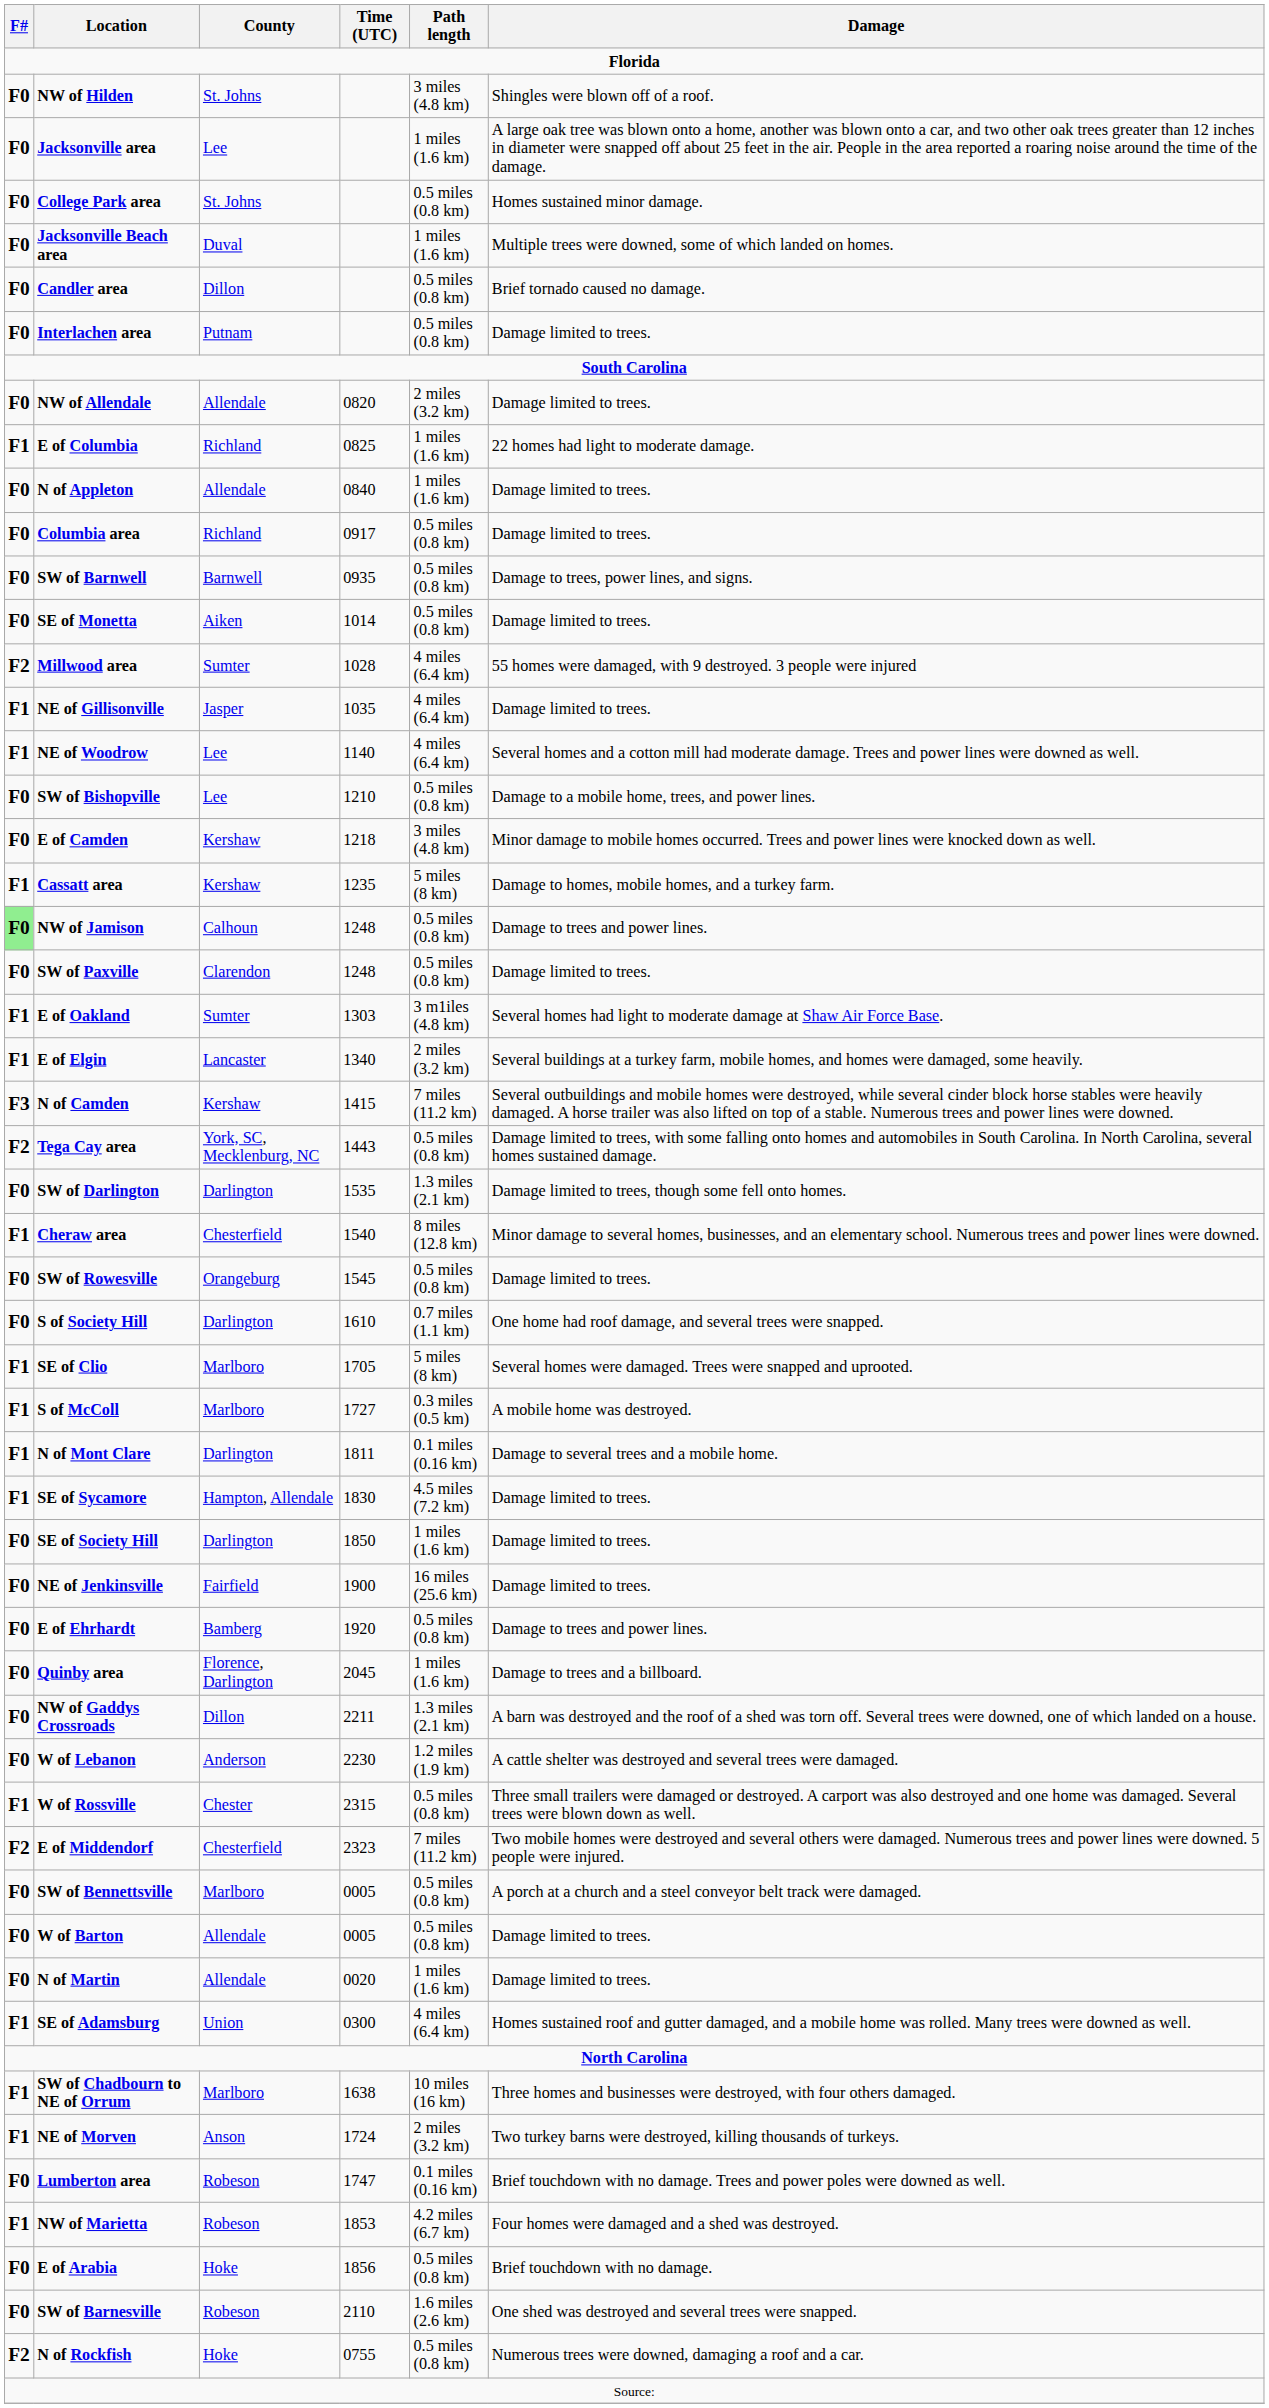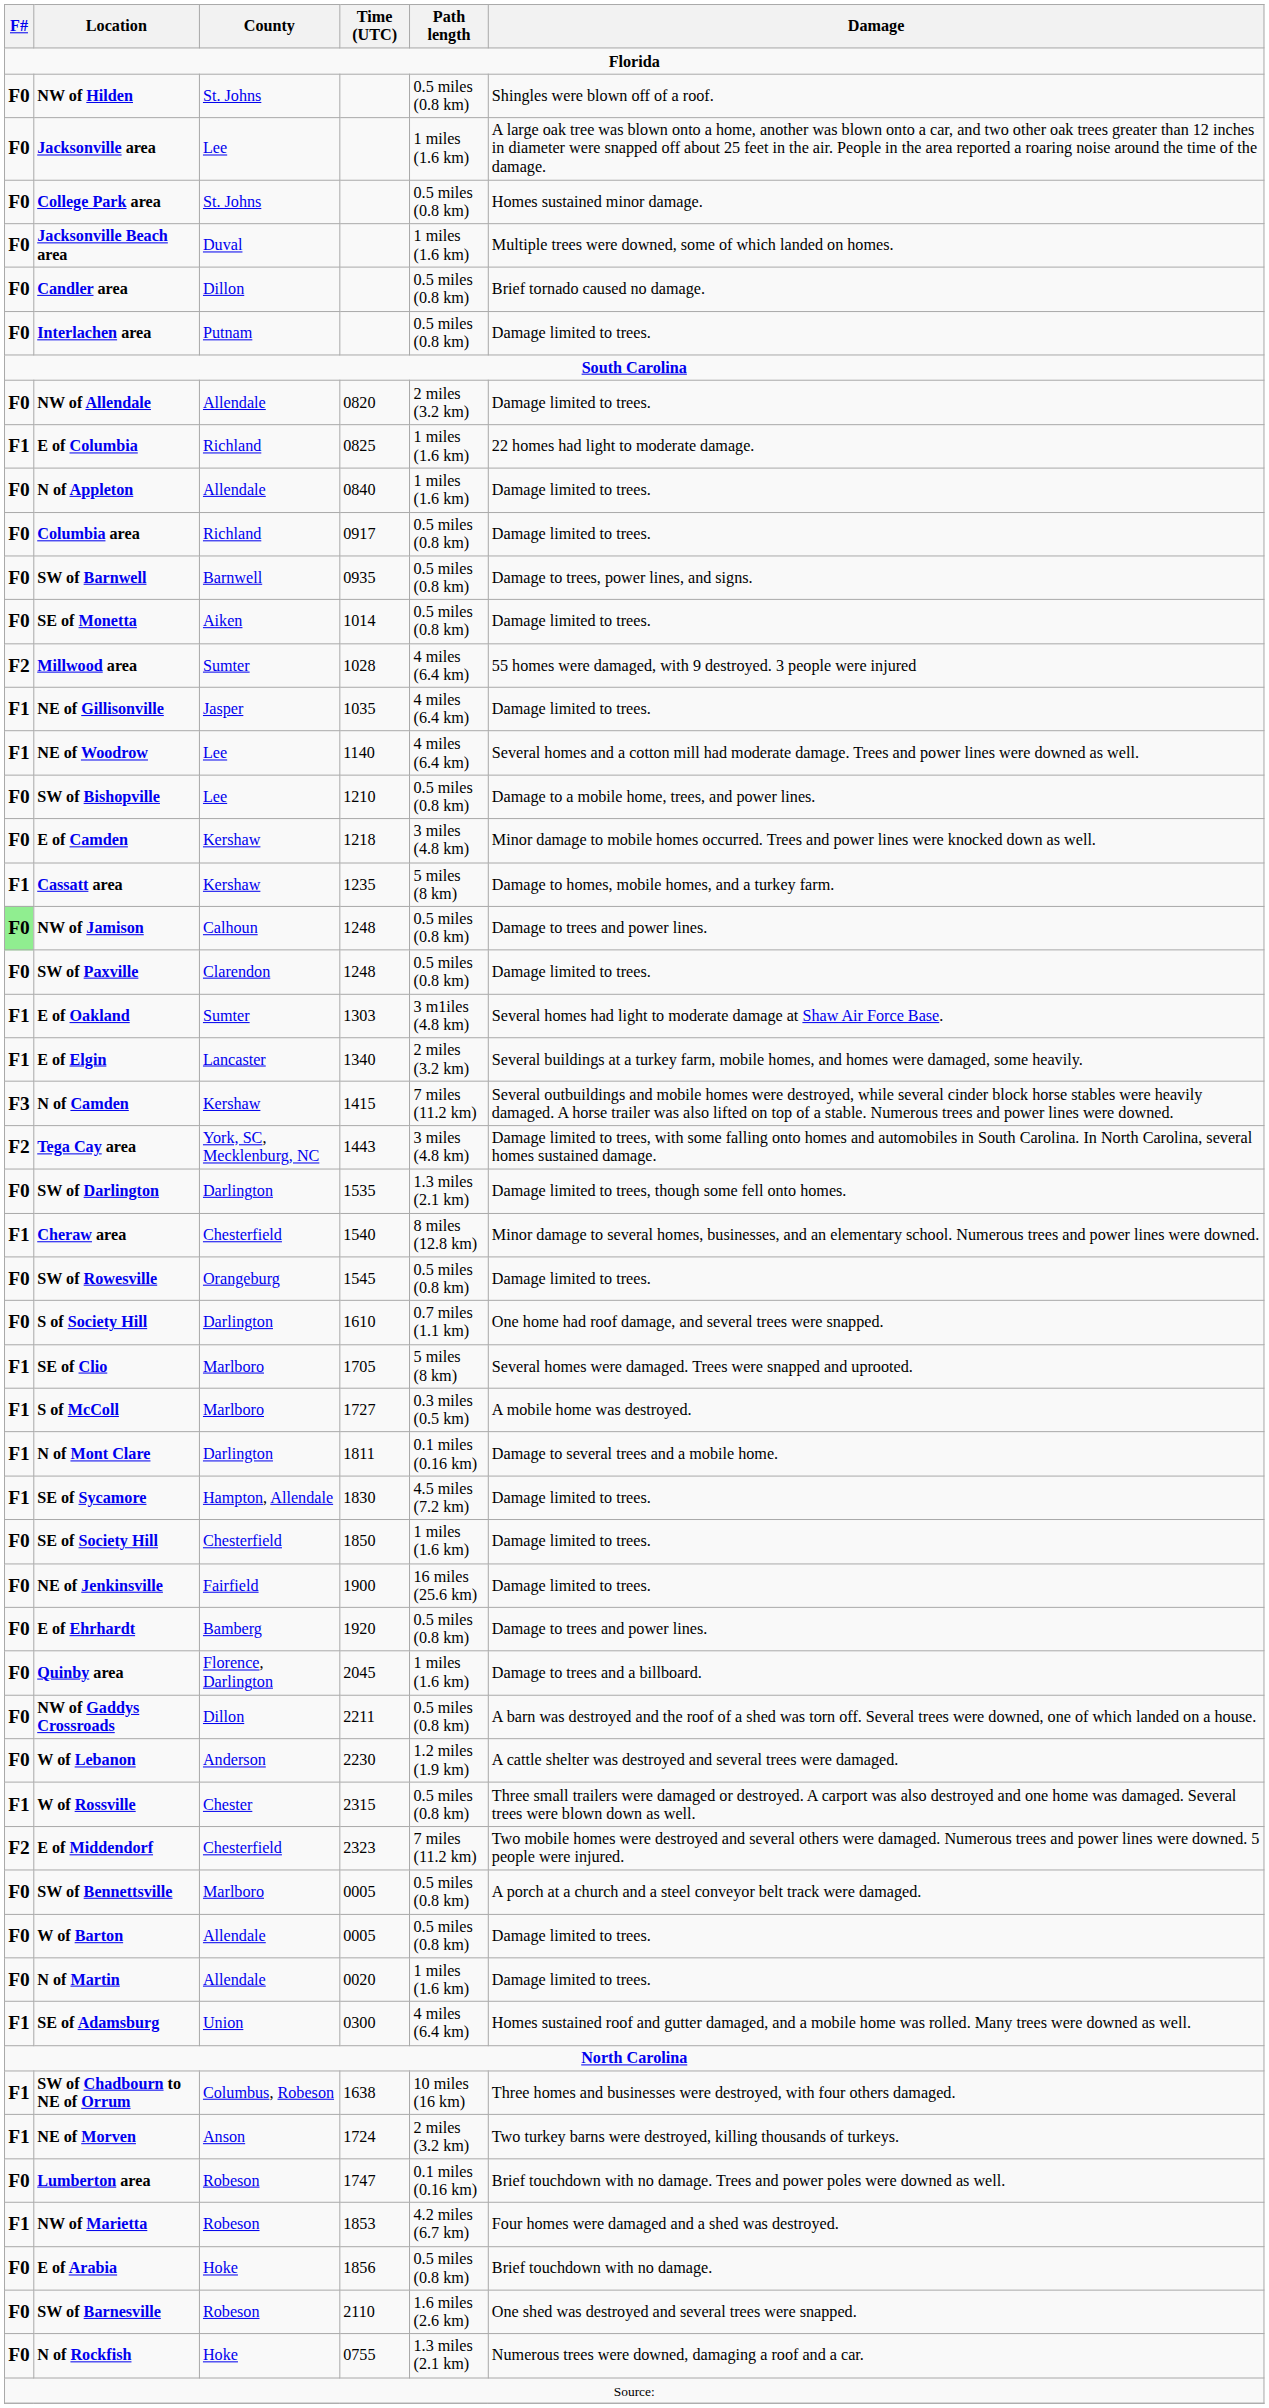(441, 95) 3 miles (4.8 km) -> (443, 95) 0.5 miles (0.8 km)
(443, 1147) 0.5 miles (0.8 km) -> (441, 1147) 3 miles (4.8 km)
(238, 1541) Darlington -> (242, 1541) Chesterfield
(443, 1716) 1.3 miles (2.1 km) -> (443, 1716) 0.5 miles (0.8 km)
(233, 2092) Marlboro -> (269, 2092) Columbus, Robeson
(19, 2355) F2 -> (19, 2355) F0
(443, 2355) 0.5 miles (0.8 km) -> (443, 2355) 1.3 miles (2.1 km)
